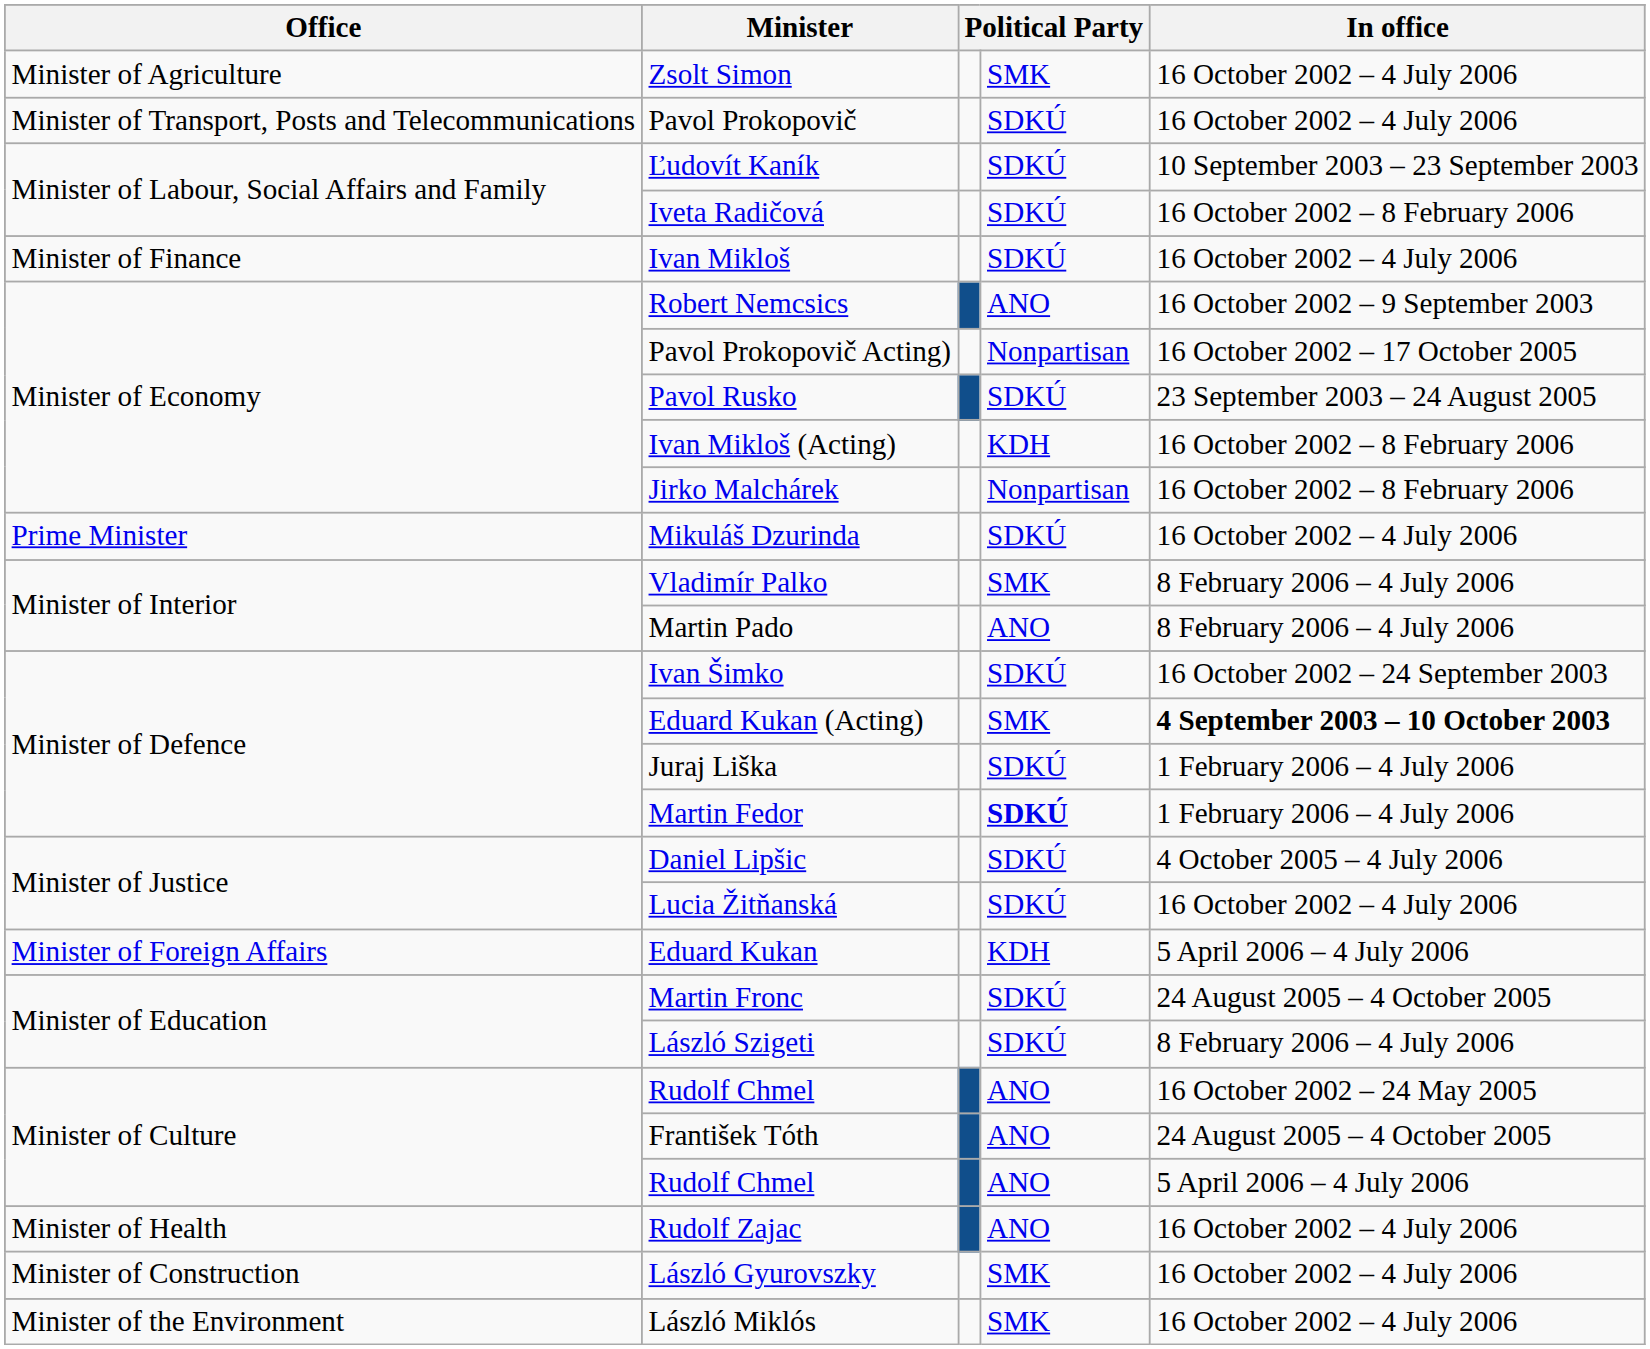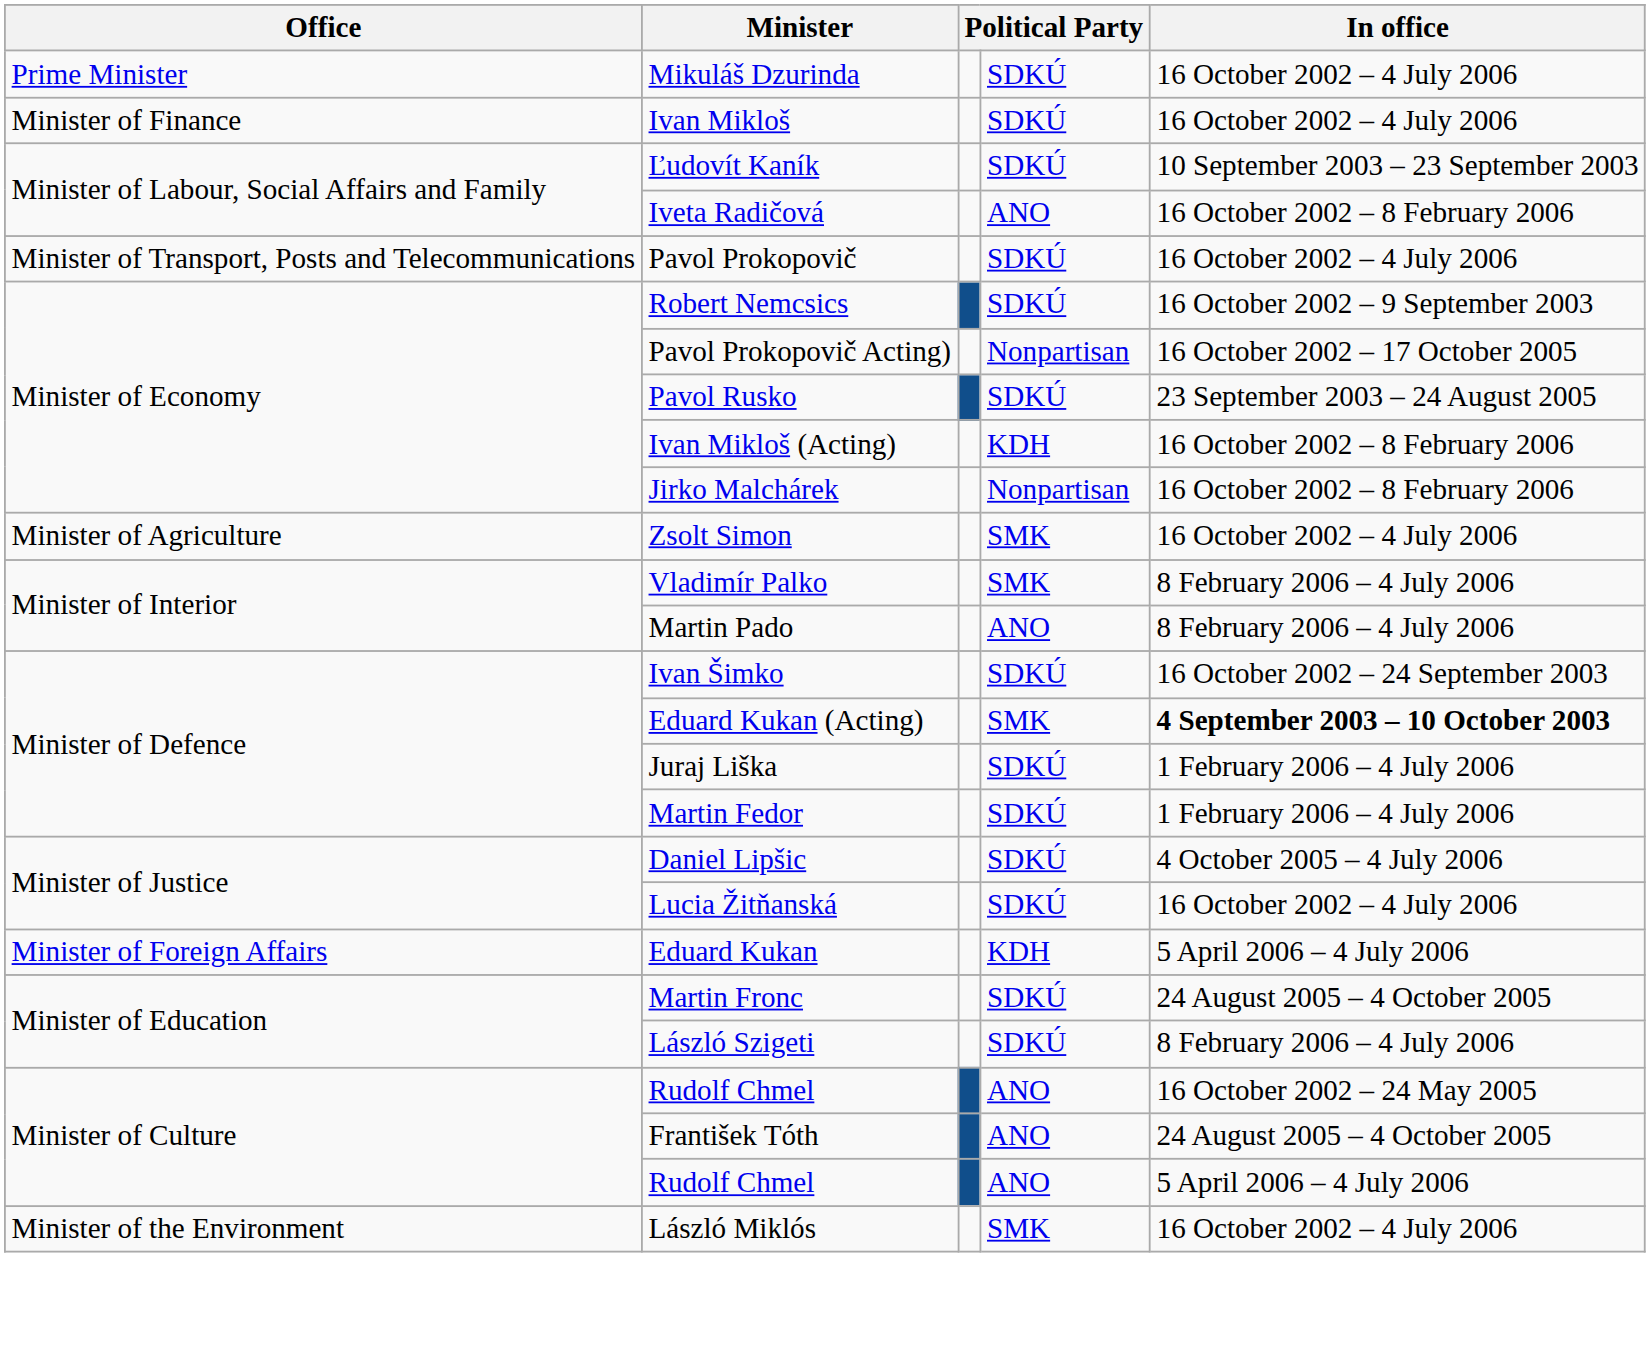rows swapped: (99, 535) <-> (147, 73)
rows swapped: (323, 119) <-> (126, 258)
(1027, 212) SDKÚ -> (1019, 212) ANO
(1019, 304) ANO -> (1027, 304) SDKÚ
(1027, 812) bold -> (1027, 812) normal
- row: (119, 1228)
- row: (156, 1274)
